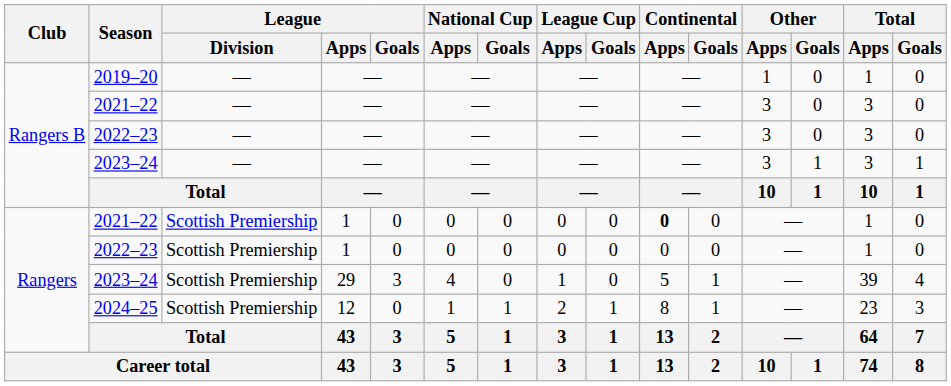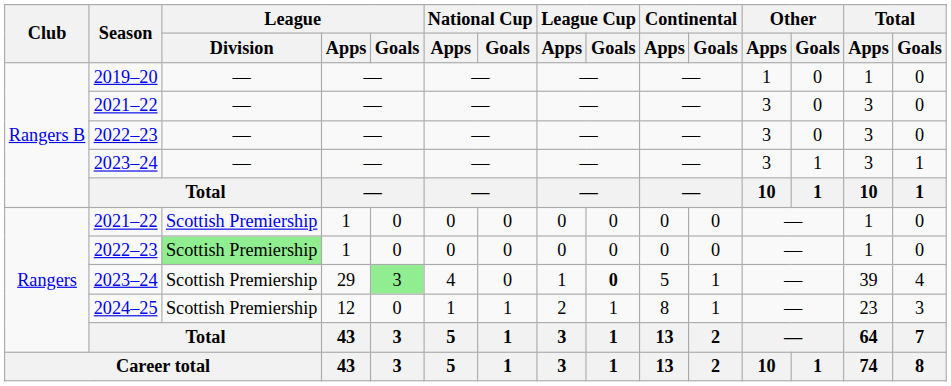(665, 221) bold -> (665, 221) normal
(242, 250) no background -> (242, 250) lightgreen background
(397, 279) no background -> (397, 279) lightgreen background
(613, 279) normal -> (613, 279) bold
